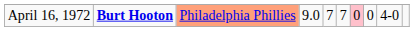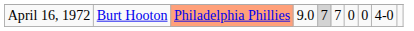(135, 15) bold -> (132, 15) normal
(330, 15) no background -> (324, 15) lightgrey background
(357, 15) pink background -> (351, 15) no background
